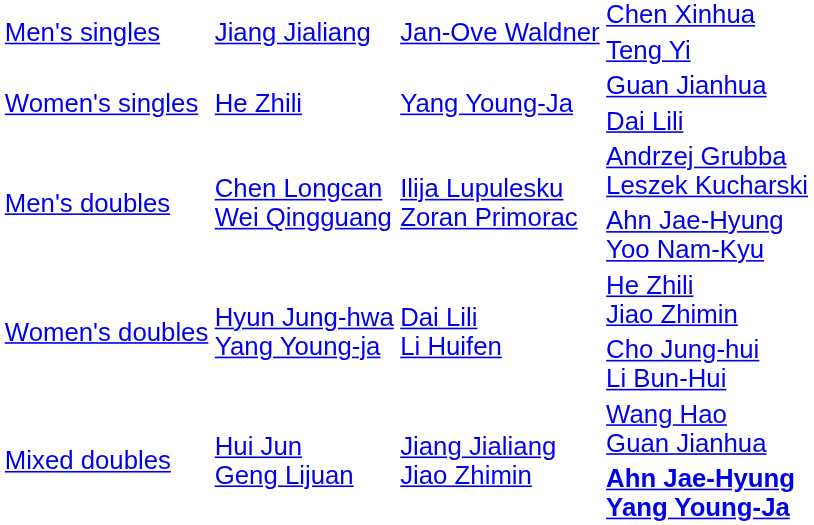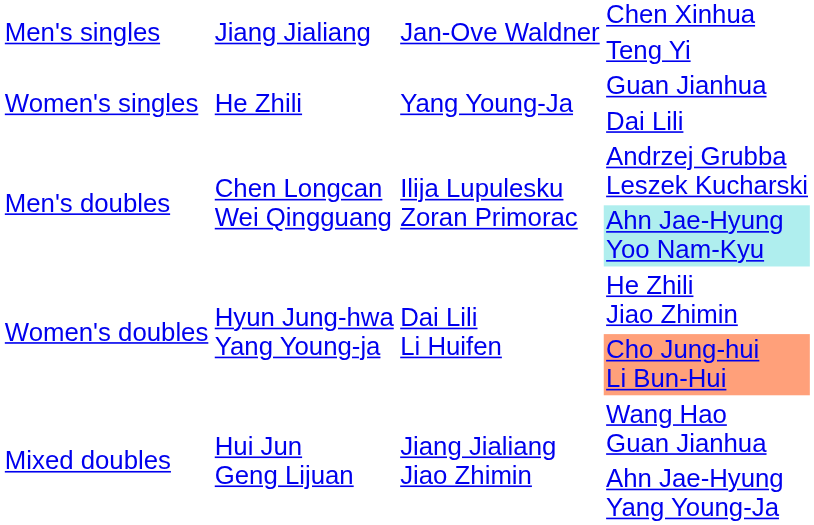(695, 235) no background -> (695, 235) paleturquoise background
(683, 364) no background -> (683, 364) lightsalmon background
(701, 493) bold -> (695, 493) normal
